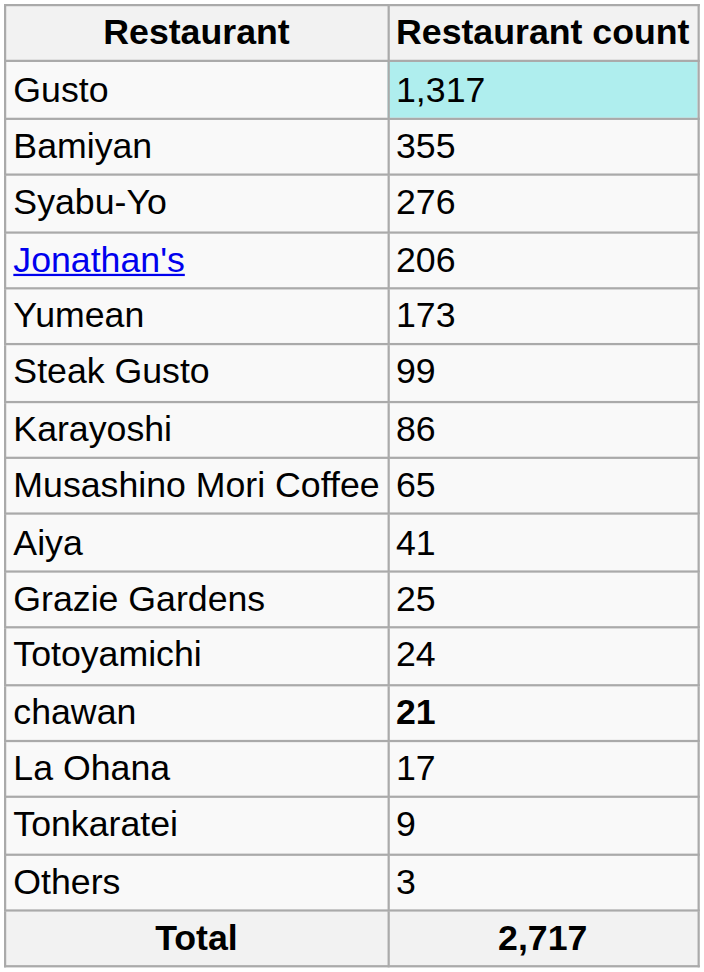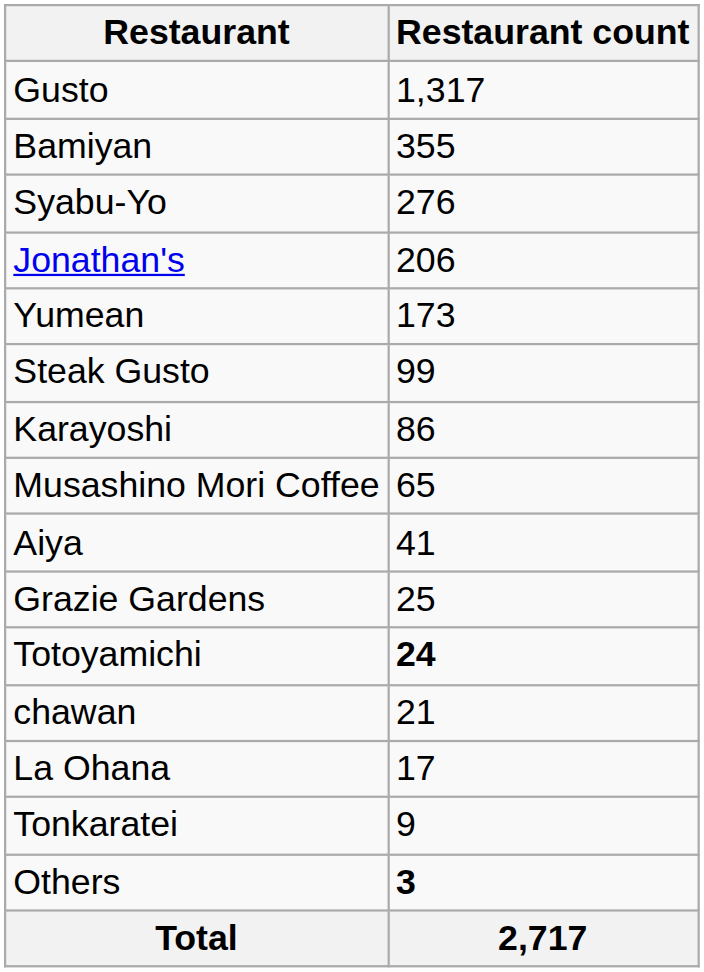(441, 89) paleturquoise background -> (441, 89) no background
(416, 655) normal -> (416, 655) bold
(416, 711) bold -> (416, 711) normal
(406, 881) normal -> (406, 881) bold
